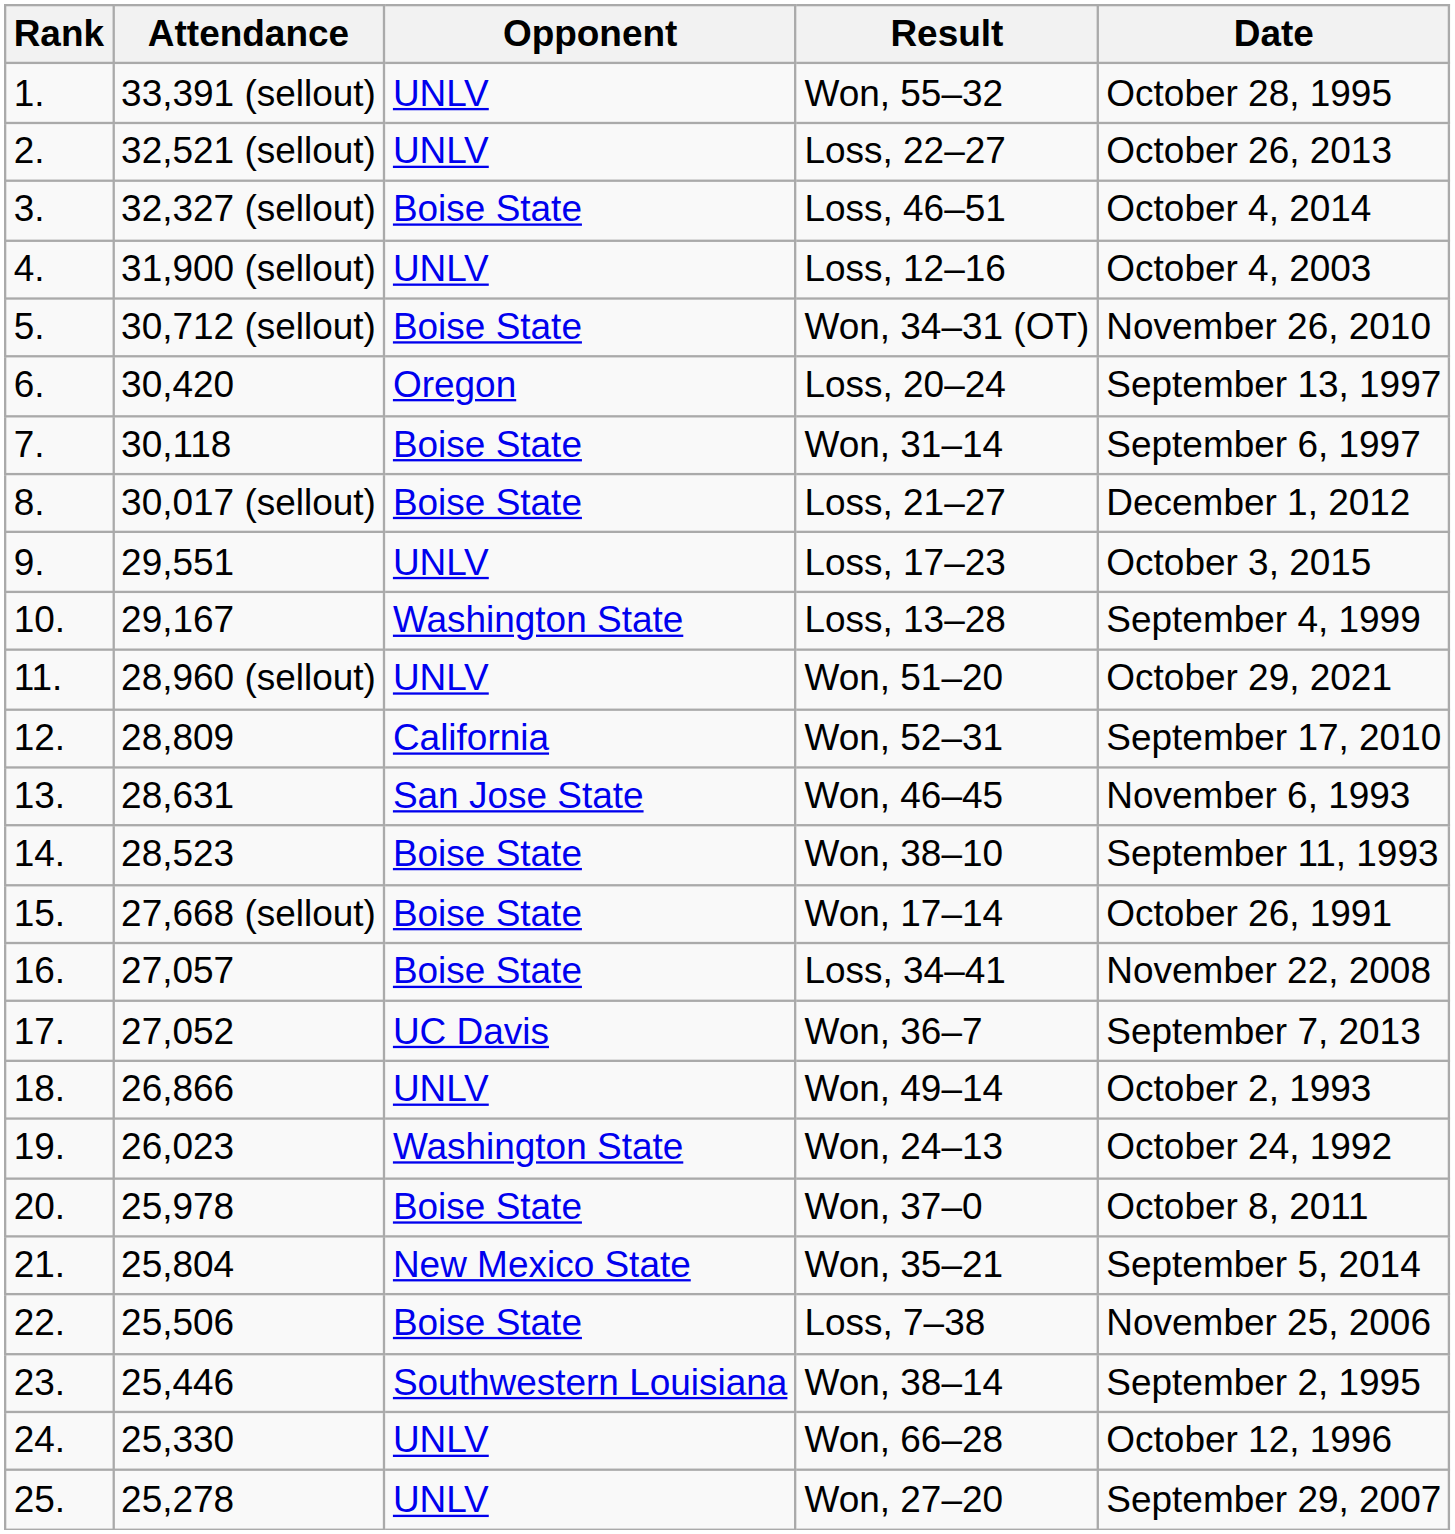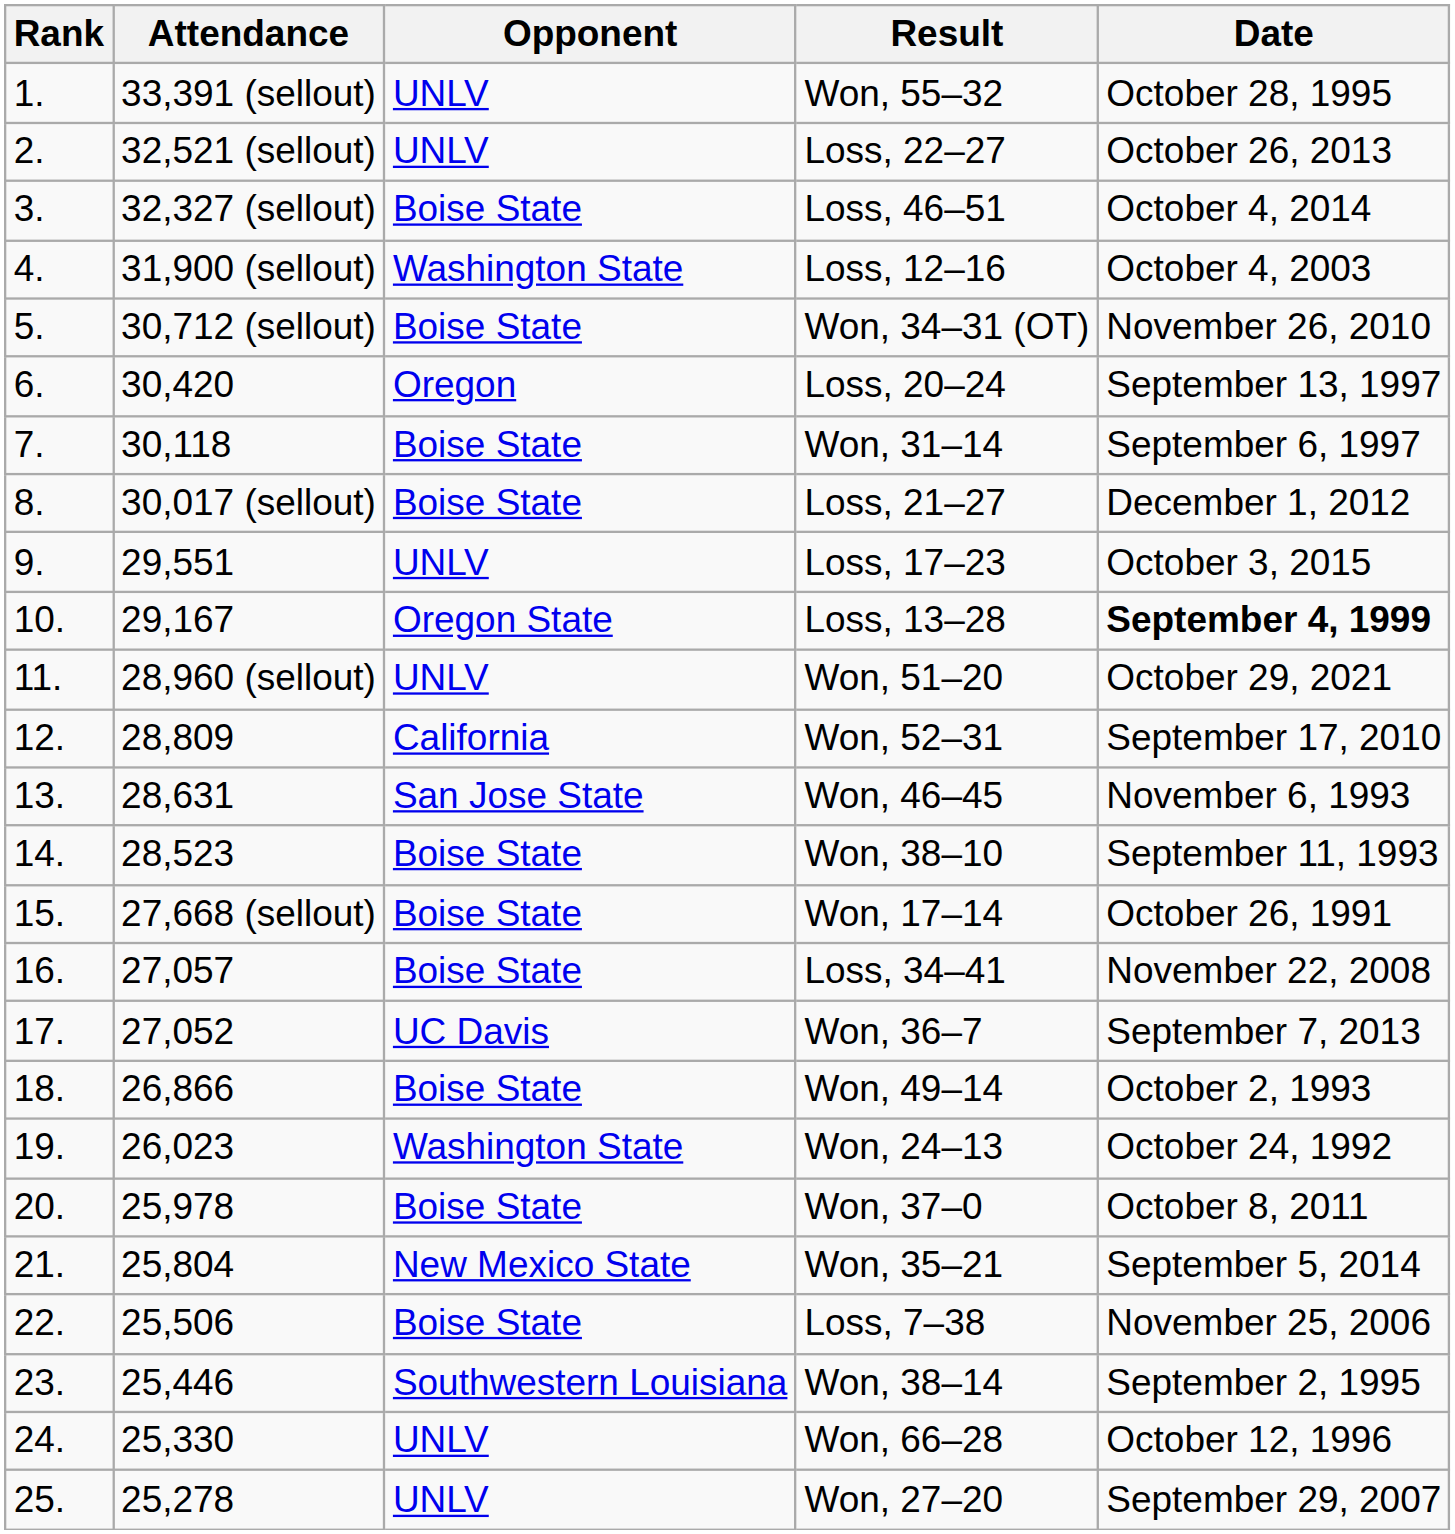(441, 268) UNLV -> (538, 268) Washington State
(538, 619) Washington State -> (503, 619) Oregon State
(1264, 619) normal -> (1269, 619) bold
(441, 1088) UNLV -> (487, 1088) Boise State
